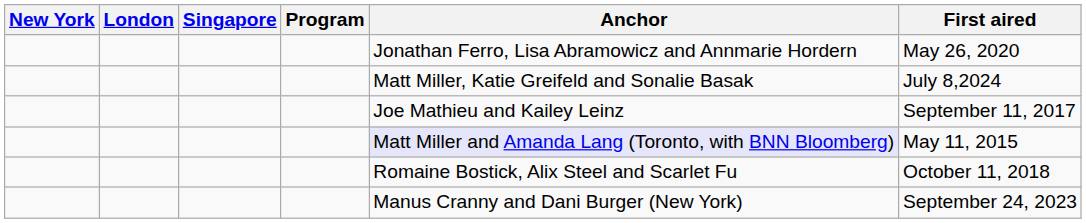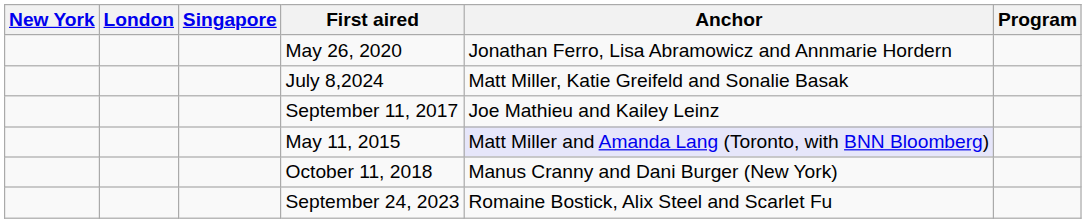columns swapped: (325, 19) <-> (990, 19)
(555, 171) Romaine Bostick, Alix Steel and Scarlet Fu -> (653, 171) Manus Cranny and Dani Burger (New York)
(558, 202) Manus Cranny and Dani Burger (New York) -> (650, 202) Romaine Bostick, Alix Steel and Scarlet Fu
